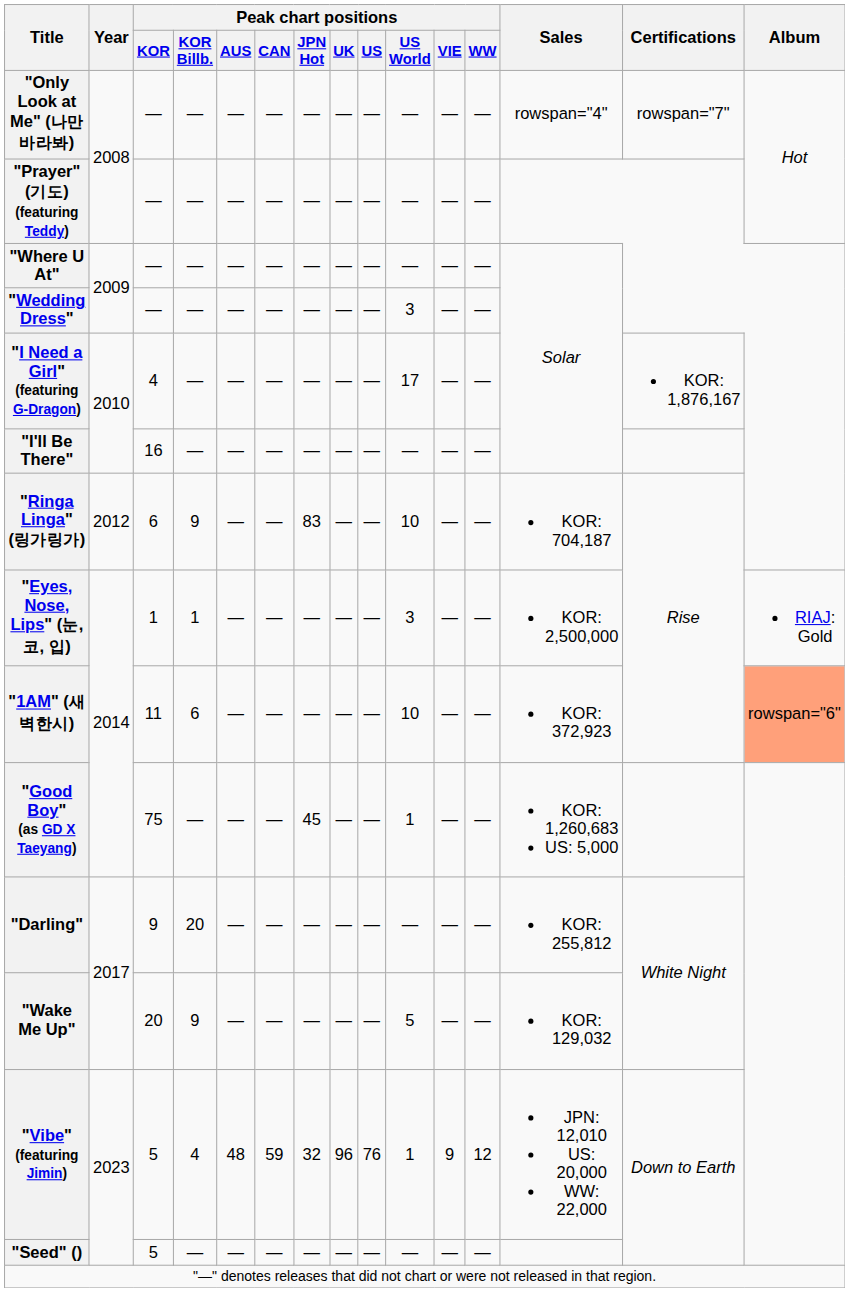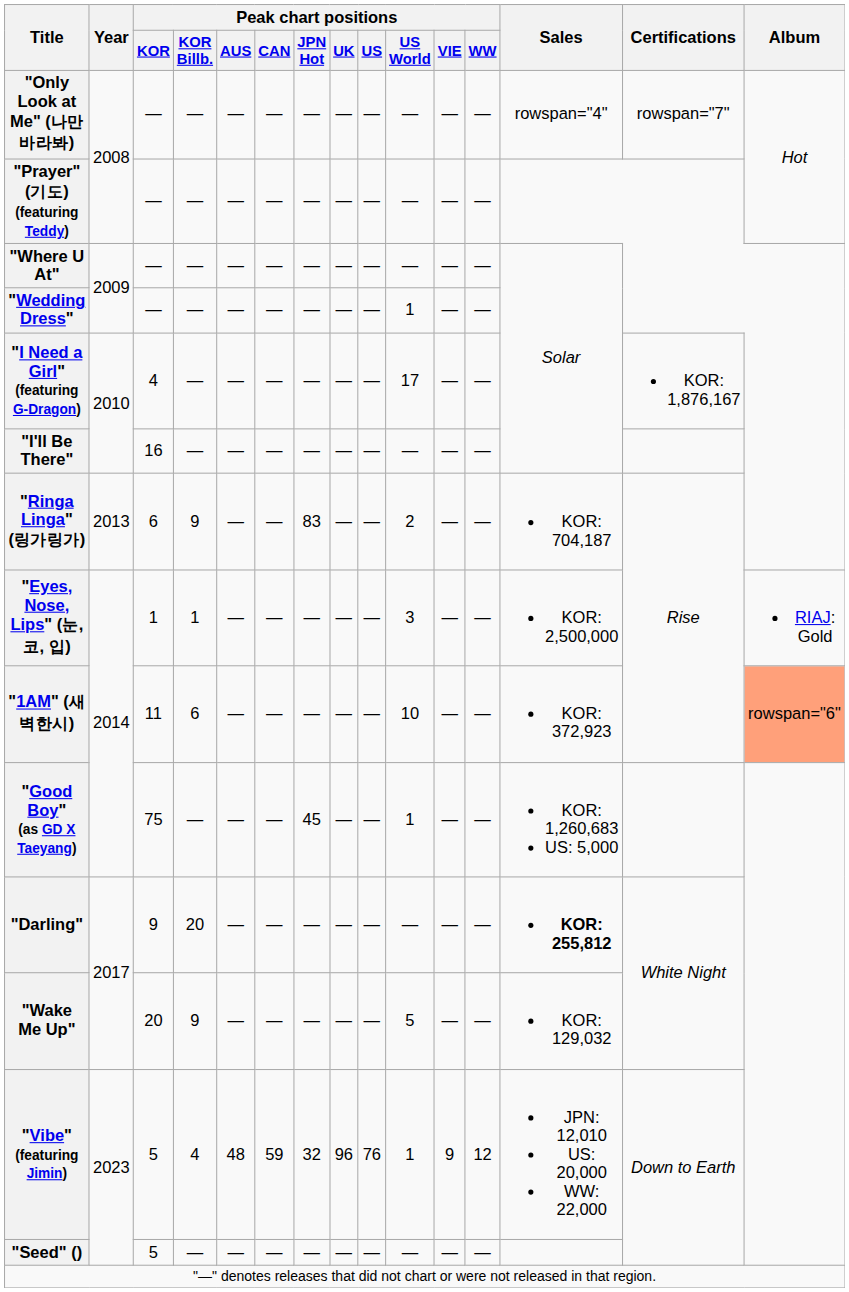(410, 310) 3 -> (410, 310) 1
(111, 521) 2012 -> (111, 521) 2013
(410, 521) 10 -> (410, 521) 2
(561, 934) normal -> (561, 934) bold
